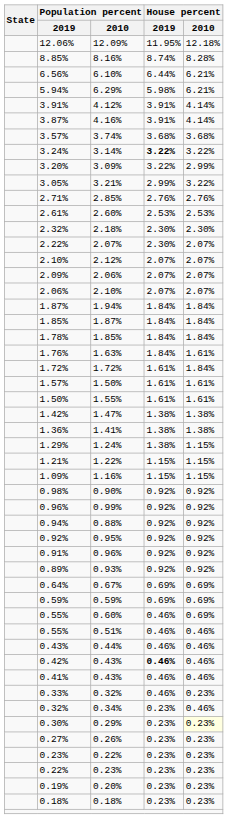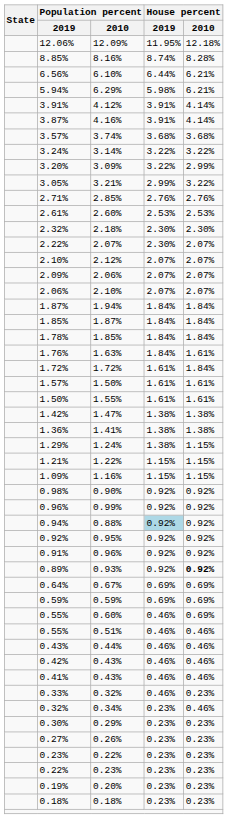(161, 152) bold -> (161, 152) normal
(161, 523) no background -> (161, 523) lightblue background
(200, 569) normal -> (200, 569) bold
(161, 662) bold -> (161, 662) normal
(200, 724) lightyellow background -> (200, 724) no background
